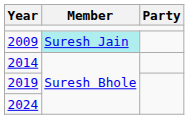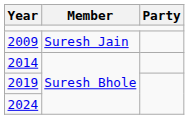(86, 42) paleturquoise background -> (86, 42) no background
